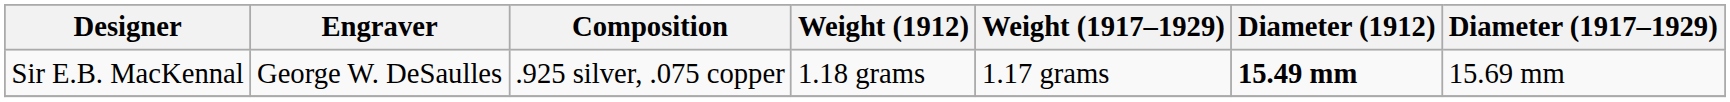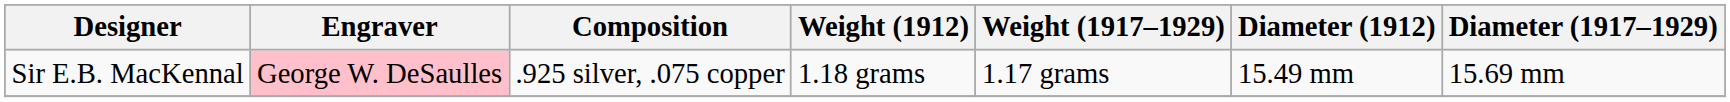(380, 72) no background -> (380, 72) pink background
(1298, 72) bold -> (1296, 72) normal
